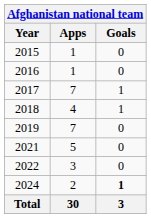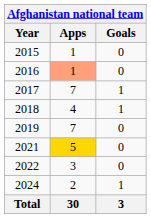(73, 71) no background -> (73, 71) lightsalmon background
(73, 147) no background -> (73, 147) gold background
(121, 185) bold -> (121, 185) normal
